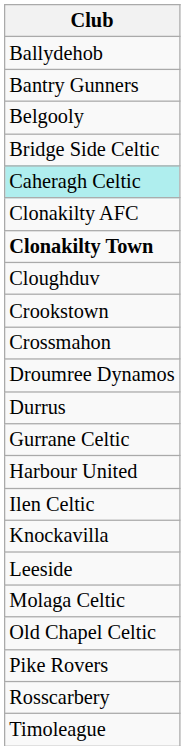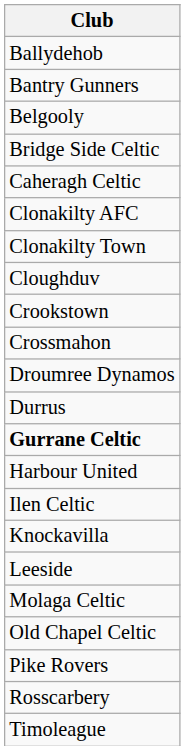(75, 181) paleturquoise background -> (75, 181) no background
(81, 246) bold -> (78, 246) normal
(69, 439) normal -> (75, 439) bold
